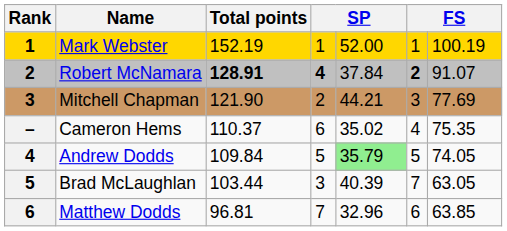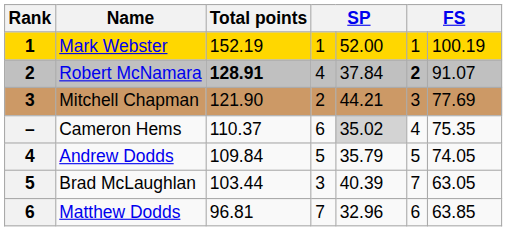(320, 73) bold -> (320, 73) normal
(361, 128) no background -> (361, 128) lightgrey background
(361, 156) lightgreen background -> (361, 156) no background
